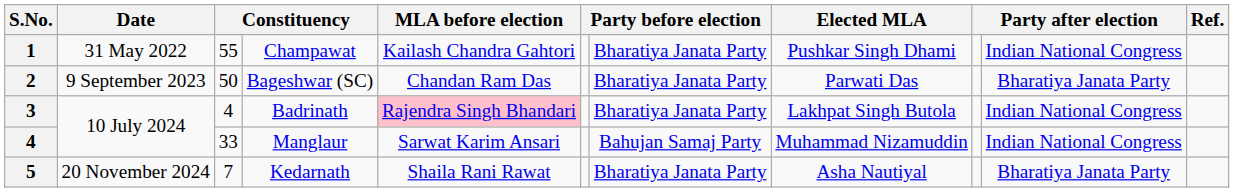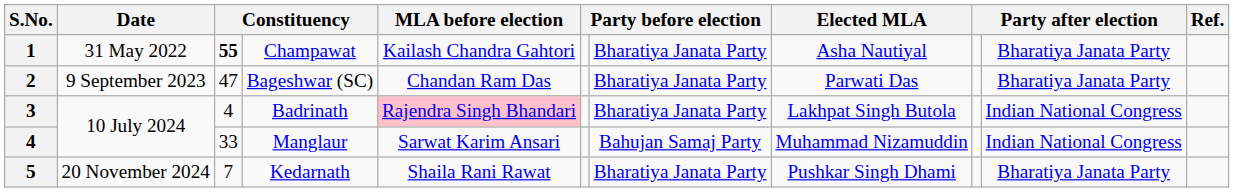(228, 50) normal -> (228, 50) bold
(872, 50) Pushkar Singh Dhami -> (872, 50) Asha Nautiyal
(1084, 50) Indian National Congress -> (1084, 50) Bharatiya Janata Party
(228, 80) 50 -> (228, 80) 47
(872, 171) Asha Nautiyal -> (872, 171) Pushkar Singh Dhami
